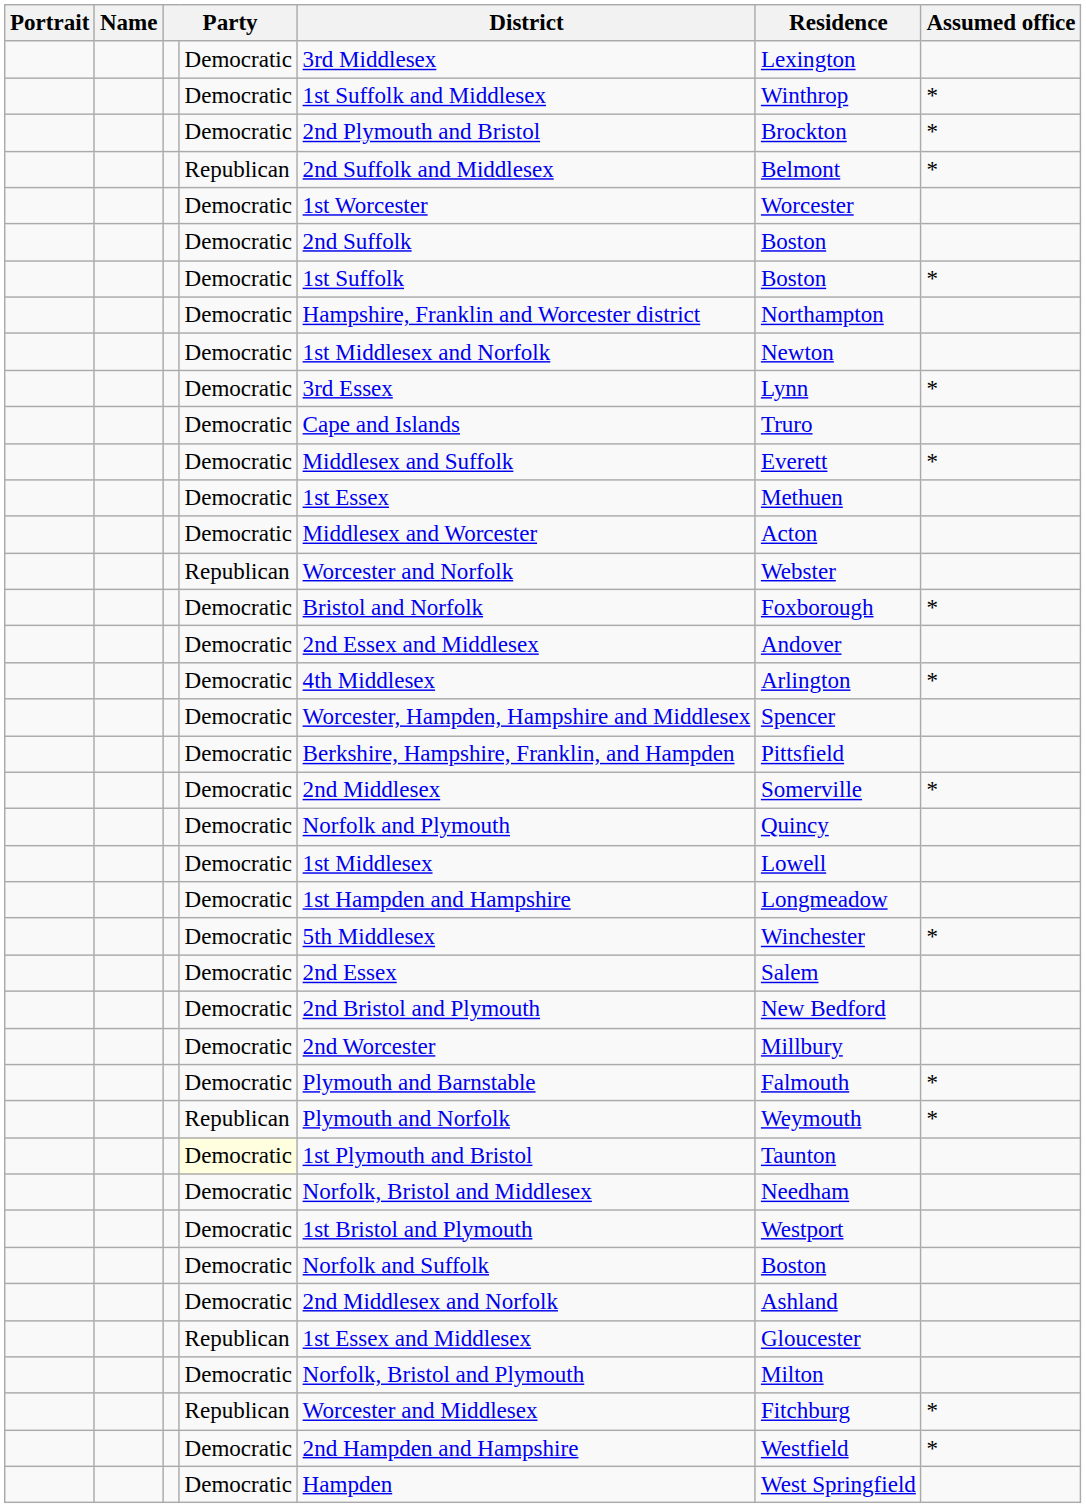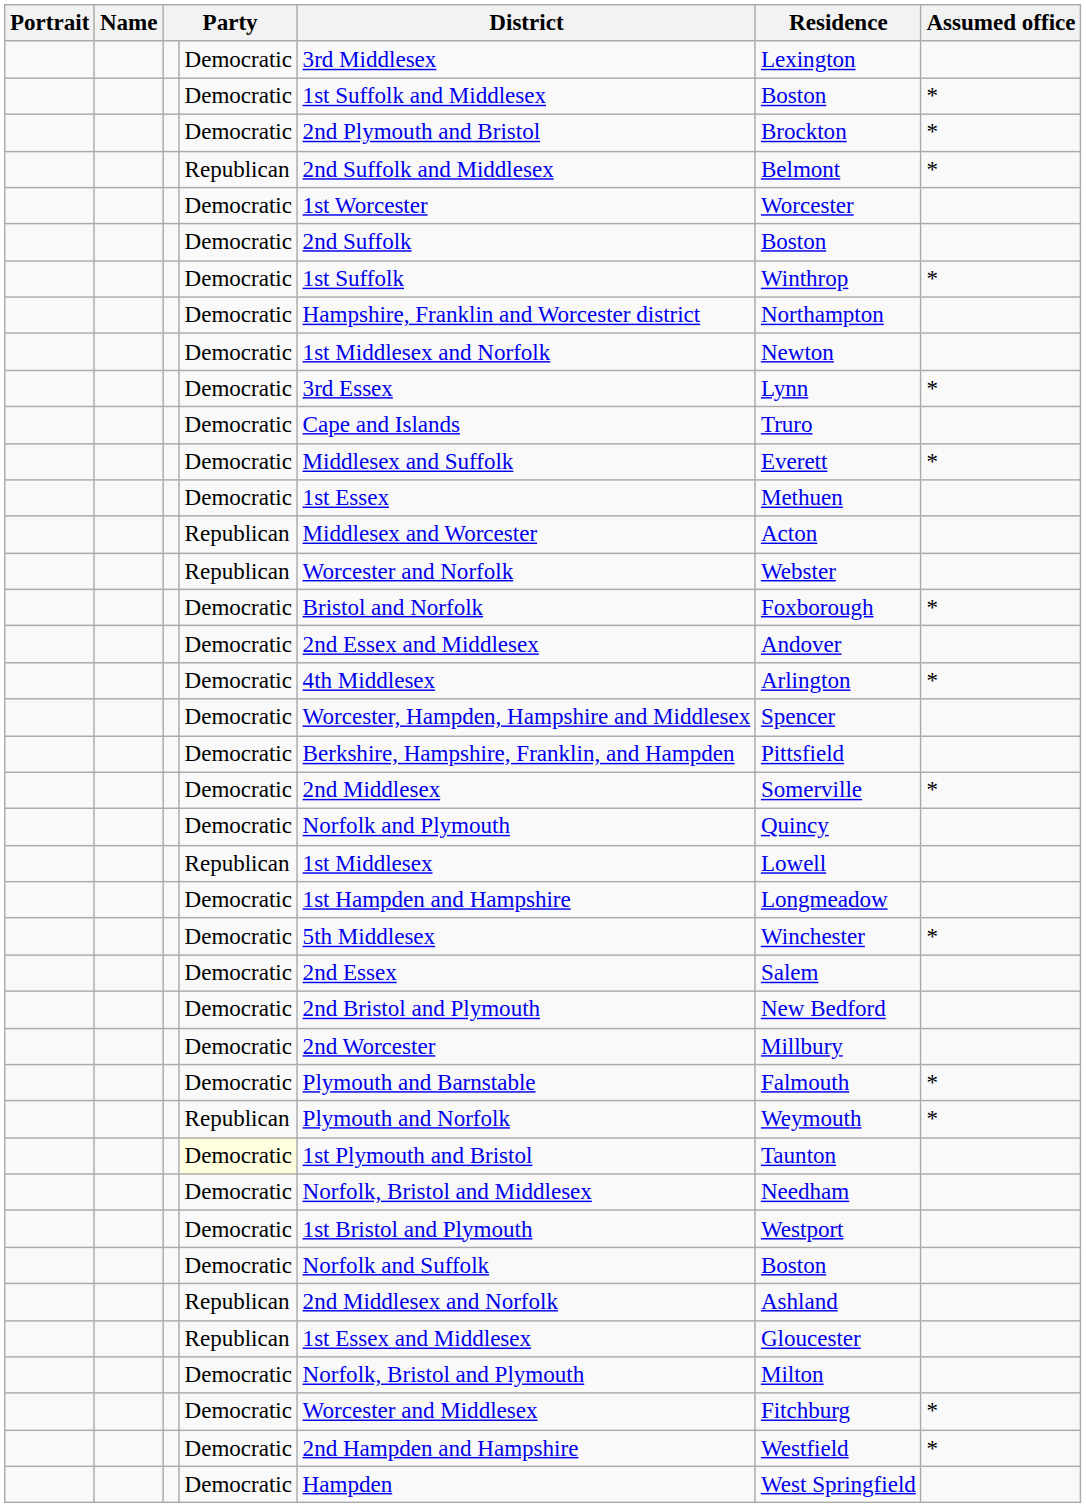(805, 95) Winthrop -> (794, 95) Boston
(794, 278) Boston -> (805, 278) Winthrop
(238, 534) Democratic -> (237, 534) Republican
(238, 863) Democratic -> (237, 863) Republican
(238, 1301) Democratic -> (237, 1301) Republican
(237, 1411) Republican -> (238, 1411) Democratic
